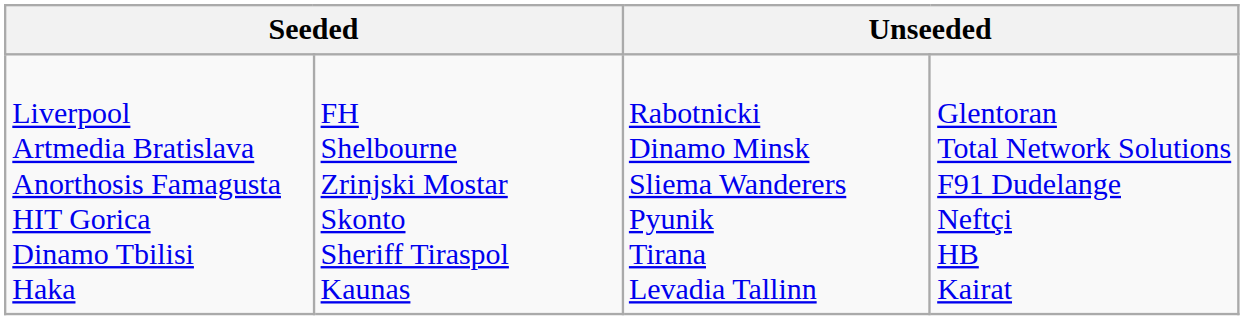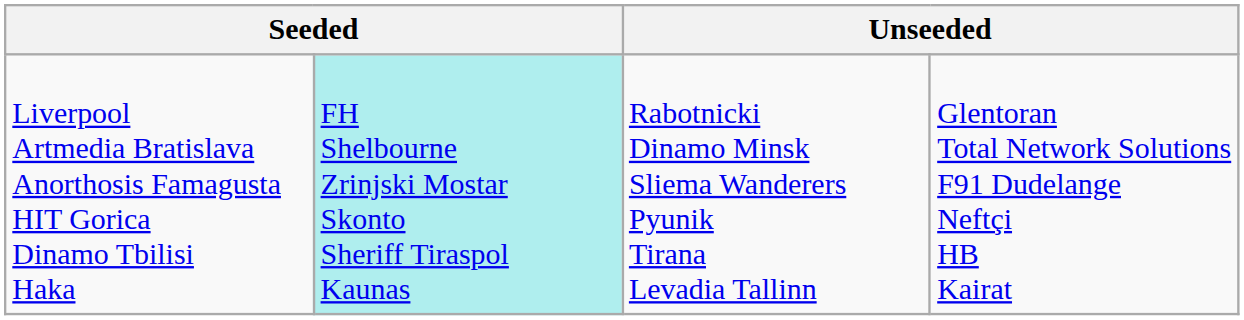(415, 201) no background -> (415, 201) paleturquoise background
